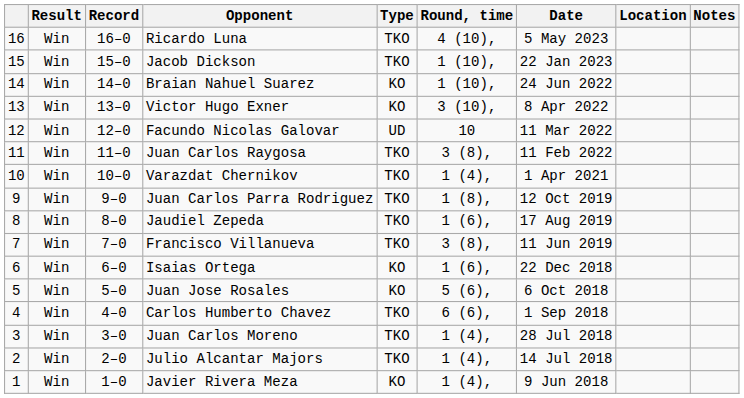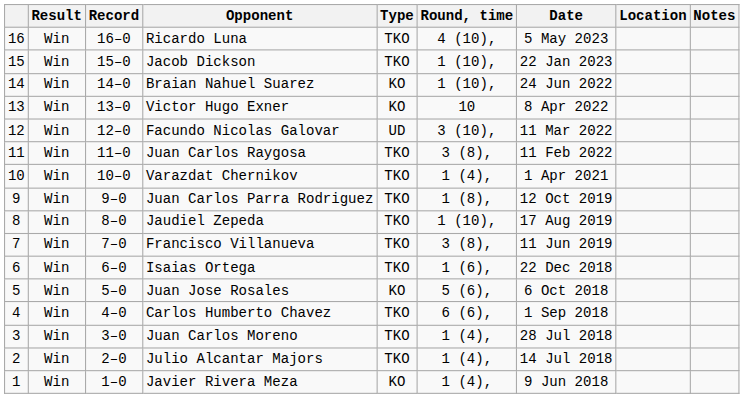(467, 108) 3 (10), -> (467, 108) 10
(467, 130) 10 -> (467, 130) 3 (10),
(467, 222) 1 (6), -> (467, 222) 1 (10),
(397, 268) KO -> (397, 268) TKO
